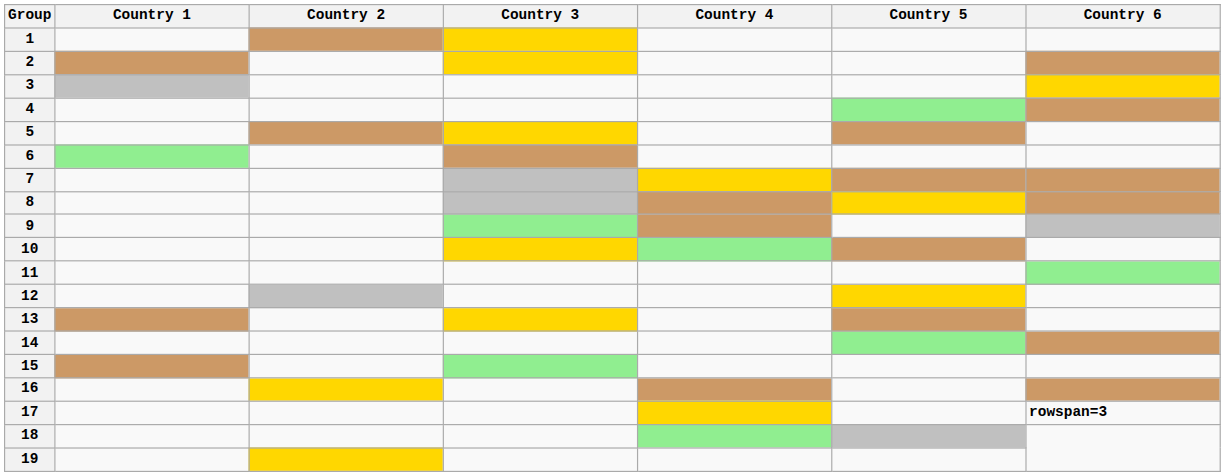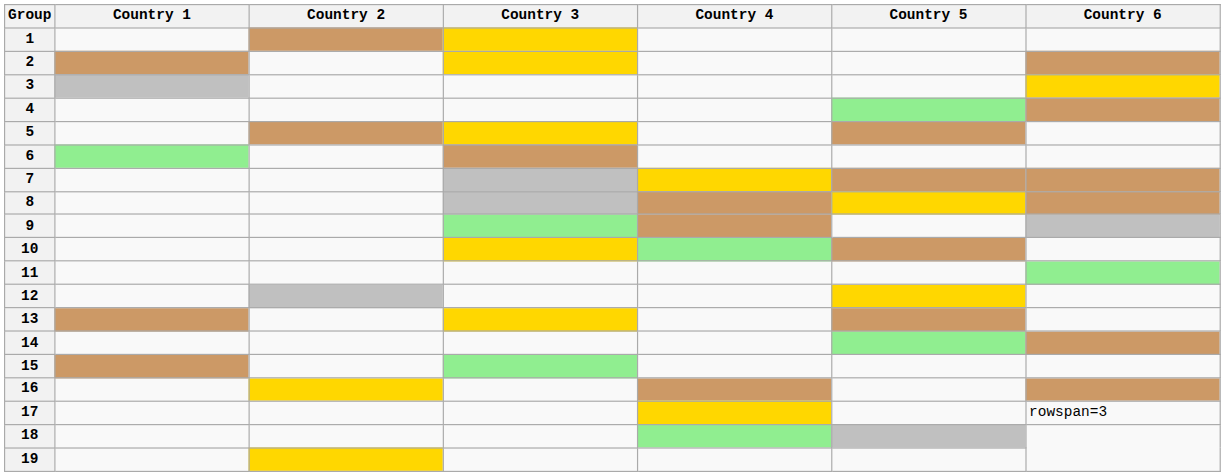(1068, 413) bold -> (1068, 413) normal
